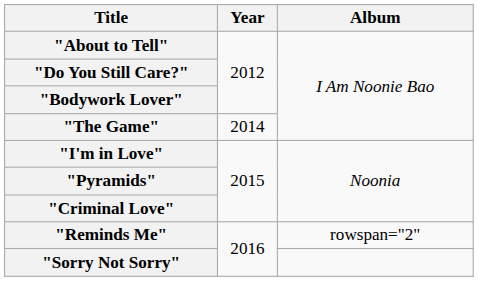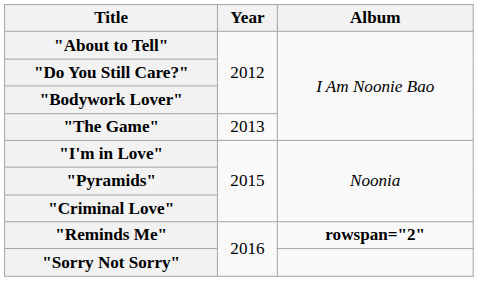(247, 126) 2014 -> (247, 126) 2013
(375, 235) normal -> (375, 235) bold
